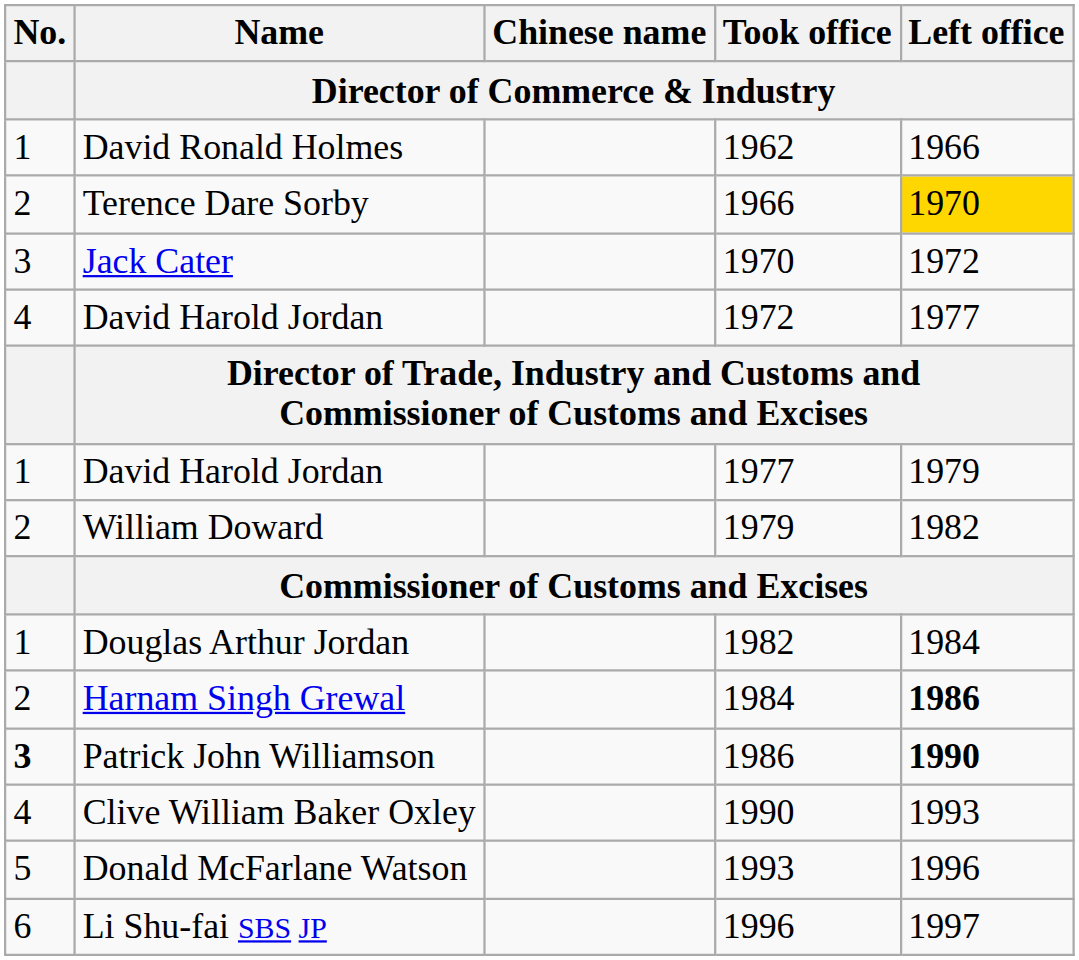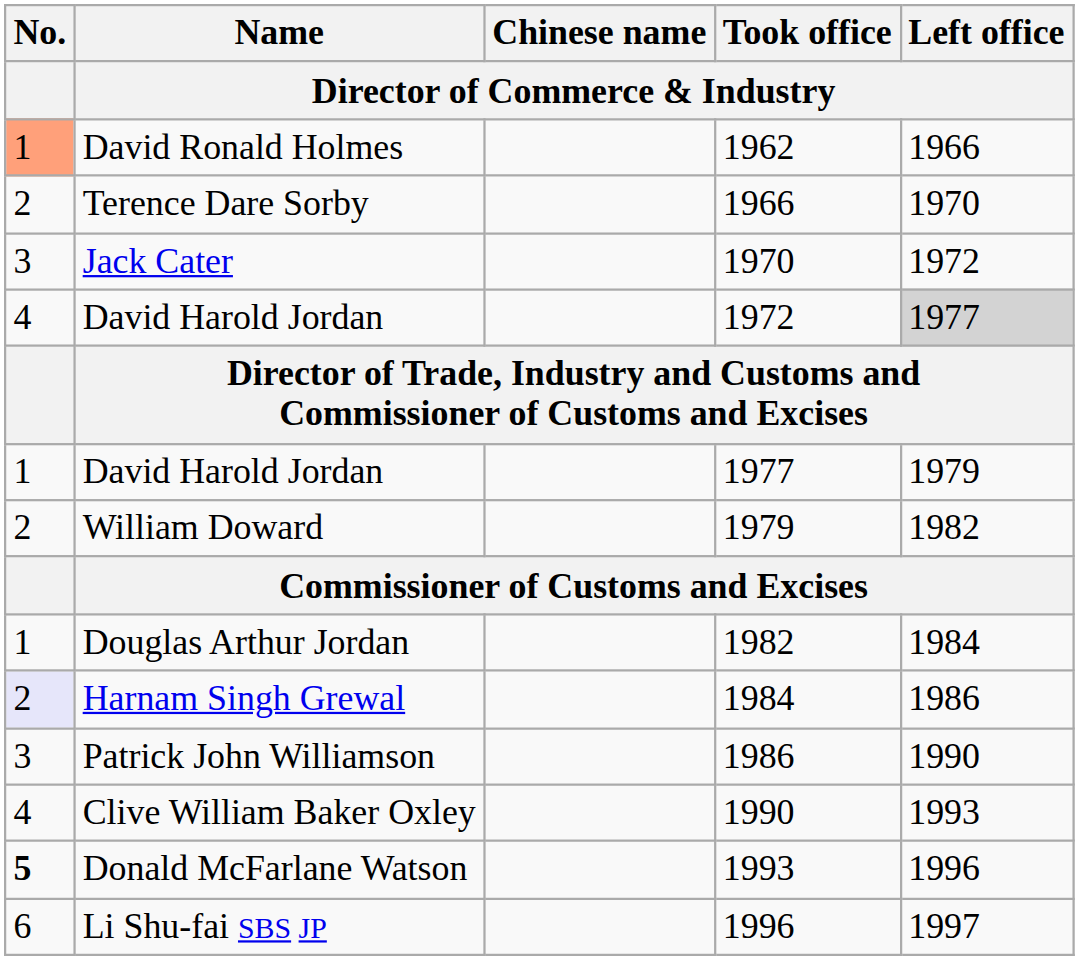(22, 146) no background -> (22, 146) lightsalmon background
(944, 203) gold background -> (944, 203) no background
(944, 317) no background -> (944, 317) lightgrey background
(22, 698) no background -> (22, 698) lavender background
(944, 698) bold -> (944, 698) normal
(22, 755) bold -> (22, 755) normal
(944, 755) bold -> (944, 755) normal
(22, 868) normal -> (22, 869) bold
